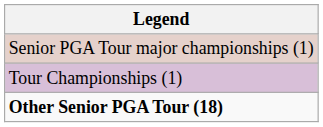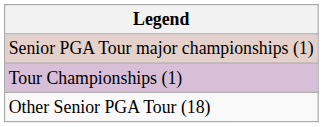(116, 107) bold -> (110, 107) normal
